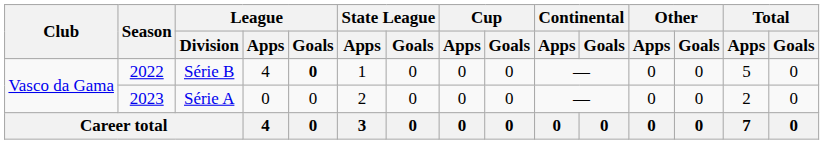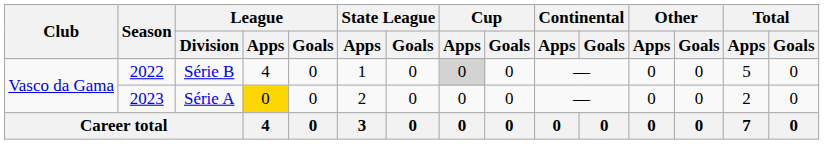(313, 71) bold -> (313, 71) normal
(462, 71) no background -> (462, 71) lightgrey background
(266, 98) no background -> (266, 98) gold background
